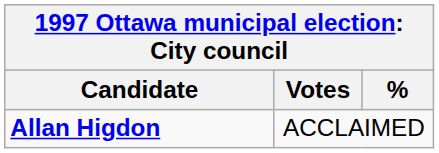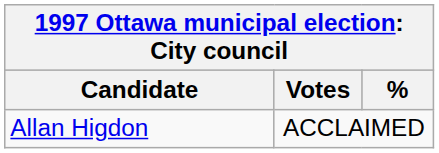(85, 128) bold -> (79, 128) normal
